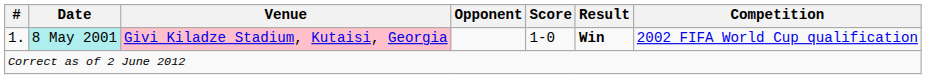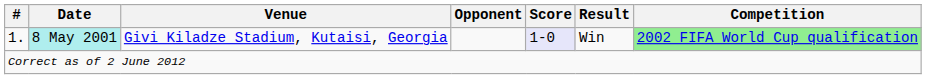(286, 39) pink background -> (286, 39) no background
(542, 39) no background -> (542, 39) lavender background
(592, 39) bold -> (592, 39) normal
(777, 39) no background -> (777, 39) lightgreen background
